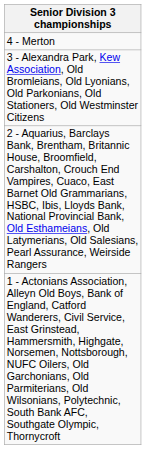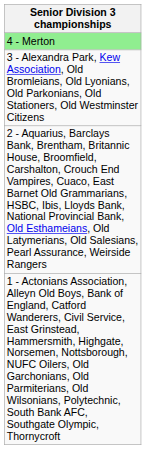(31, 41) no background -> (31, 41) lightgreen background
